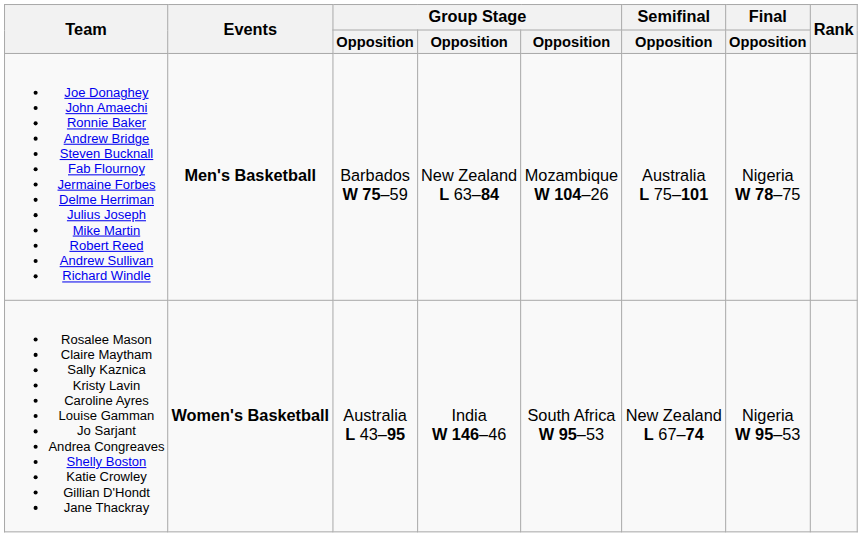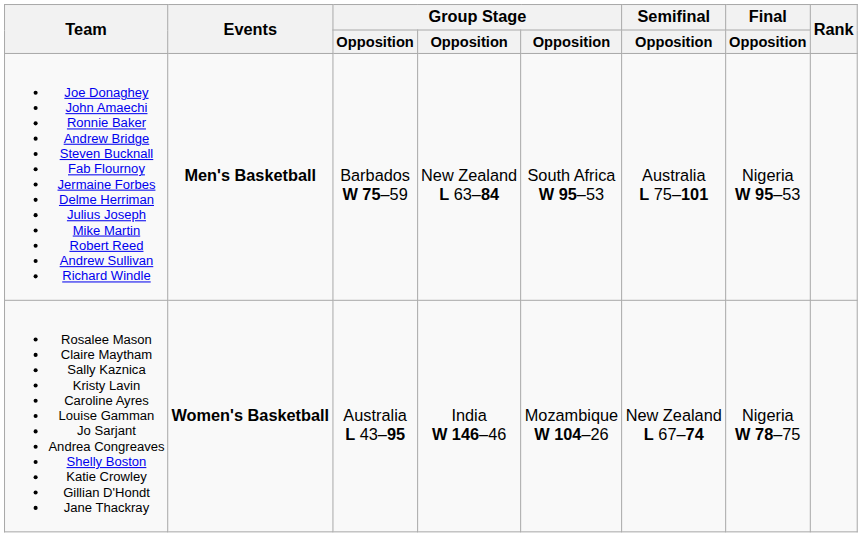(571, 186) Mozambique W 104–26 -> (571, 186) South Africa W 95–53
(768, 186) Nigeria W 78–75 -> (768, 186) Nigeria W 95–53
(571, 424) South Africa W 95–53 -> (571, 424) Mozambique W 104–26
(768, 424) Nigeria W 95–53 -> (768, 424) Nigeria W 78–75
